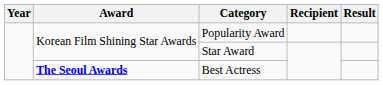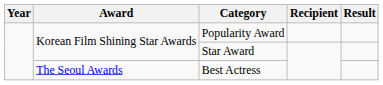(82, 70) bold -> (79, 70) normal
